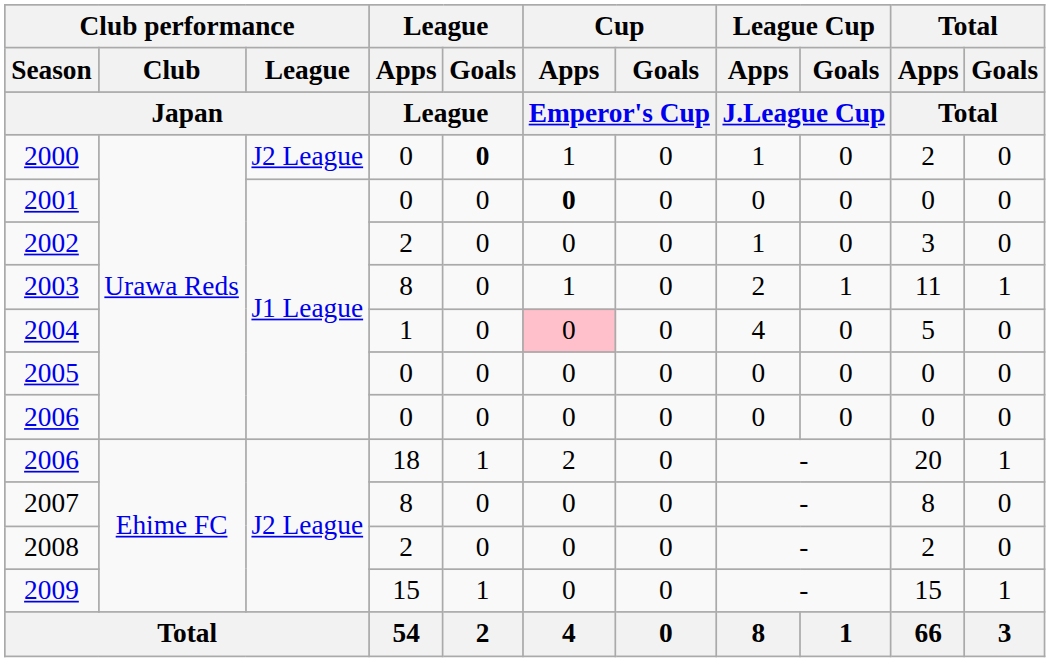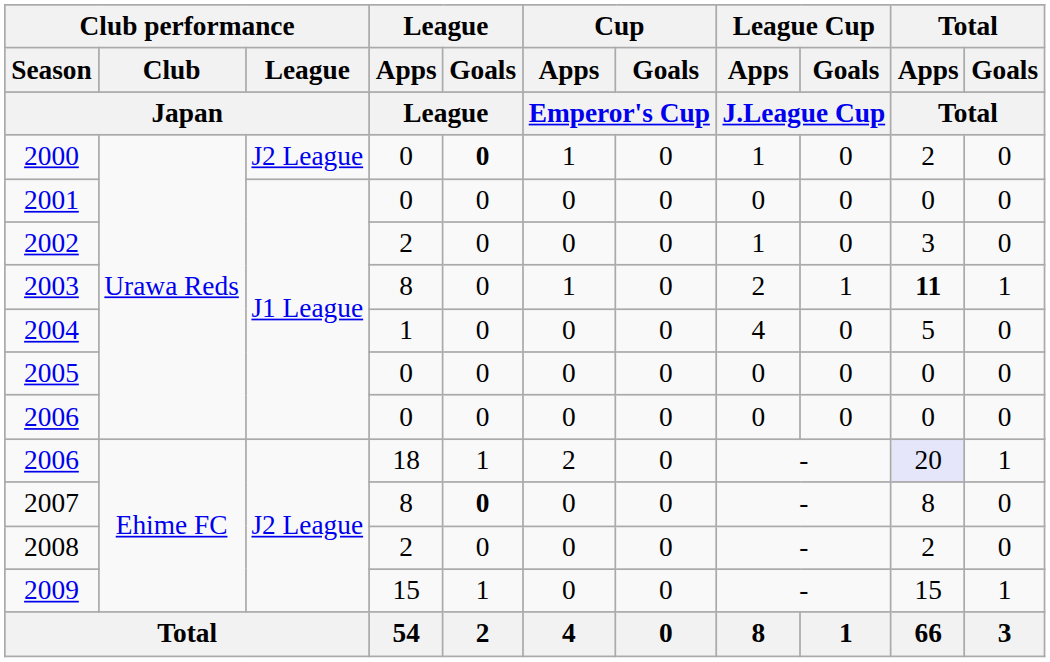(569, 199) bold -> (569, 199) normal
(928, 286) normal -> (928, 286) bold
(569, 329) pink background -> (569, 329) no background
(928, 460) no background -> (928, 460) lavender background
(483, 503) normal -> (483, 503) bold
